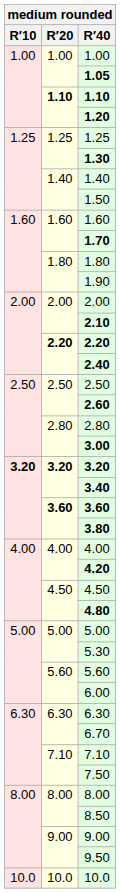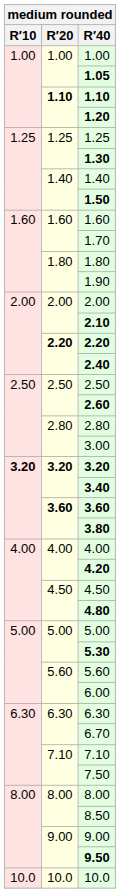(97, 199) normal -> (97, 199) bold
(97, 240) bold -> (97, 240) normal
(97, 446) bold -> (97, 446) normal
(97, 651) normal -> (97, 651) bold
(97, 857) normal -> (97, 857) bold
